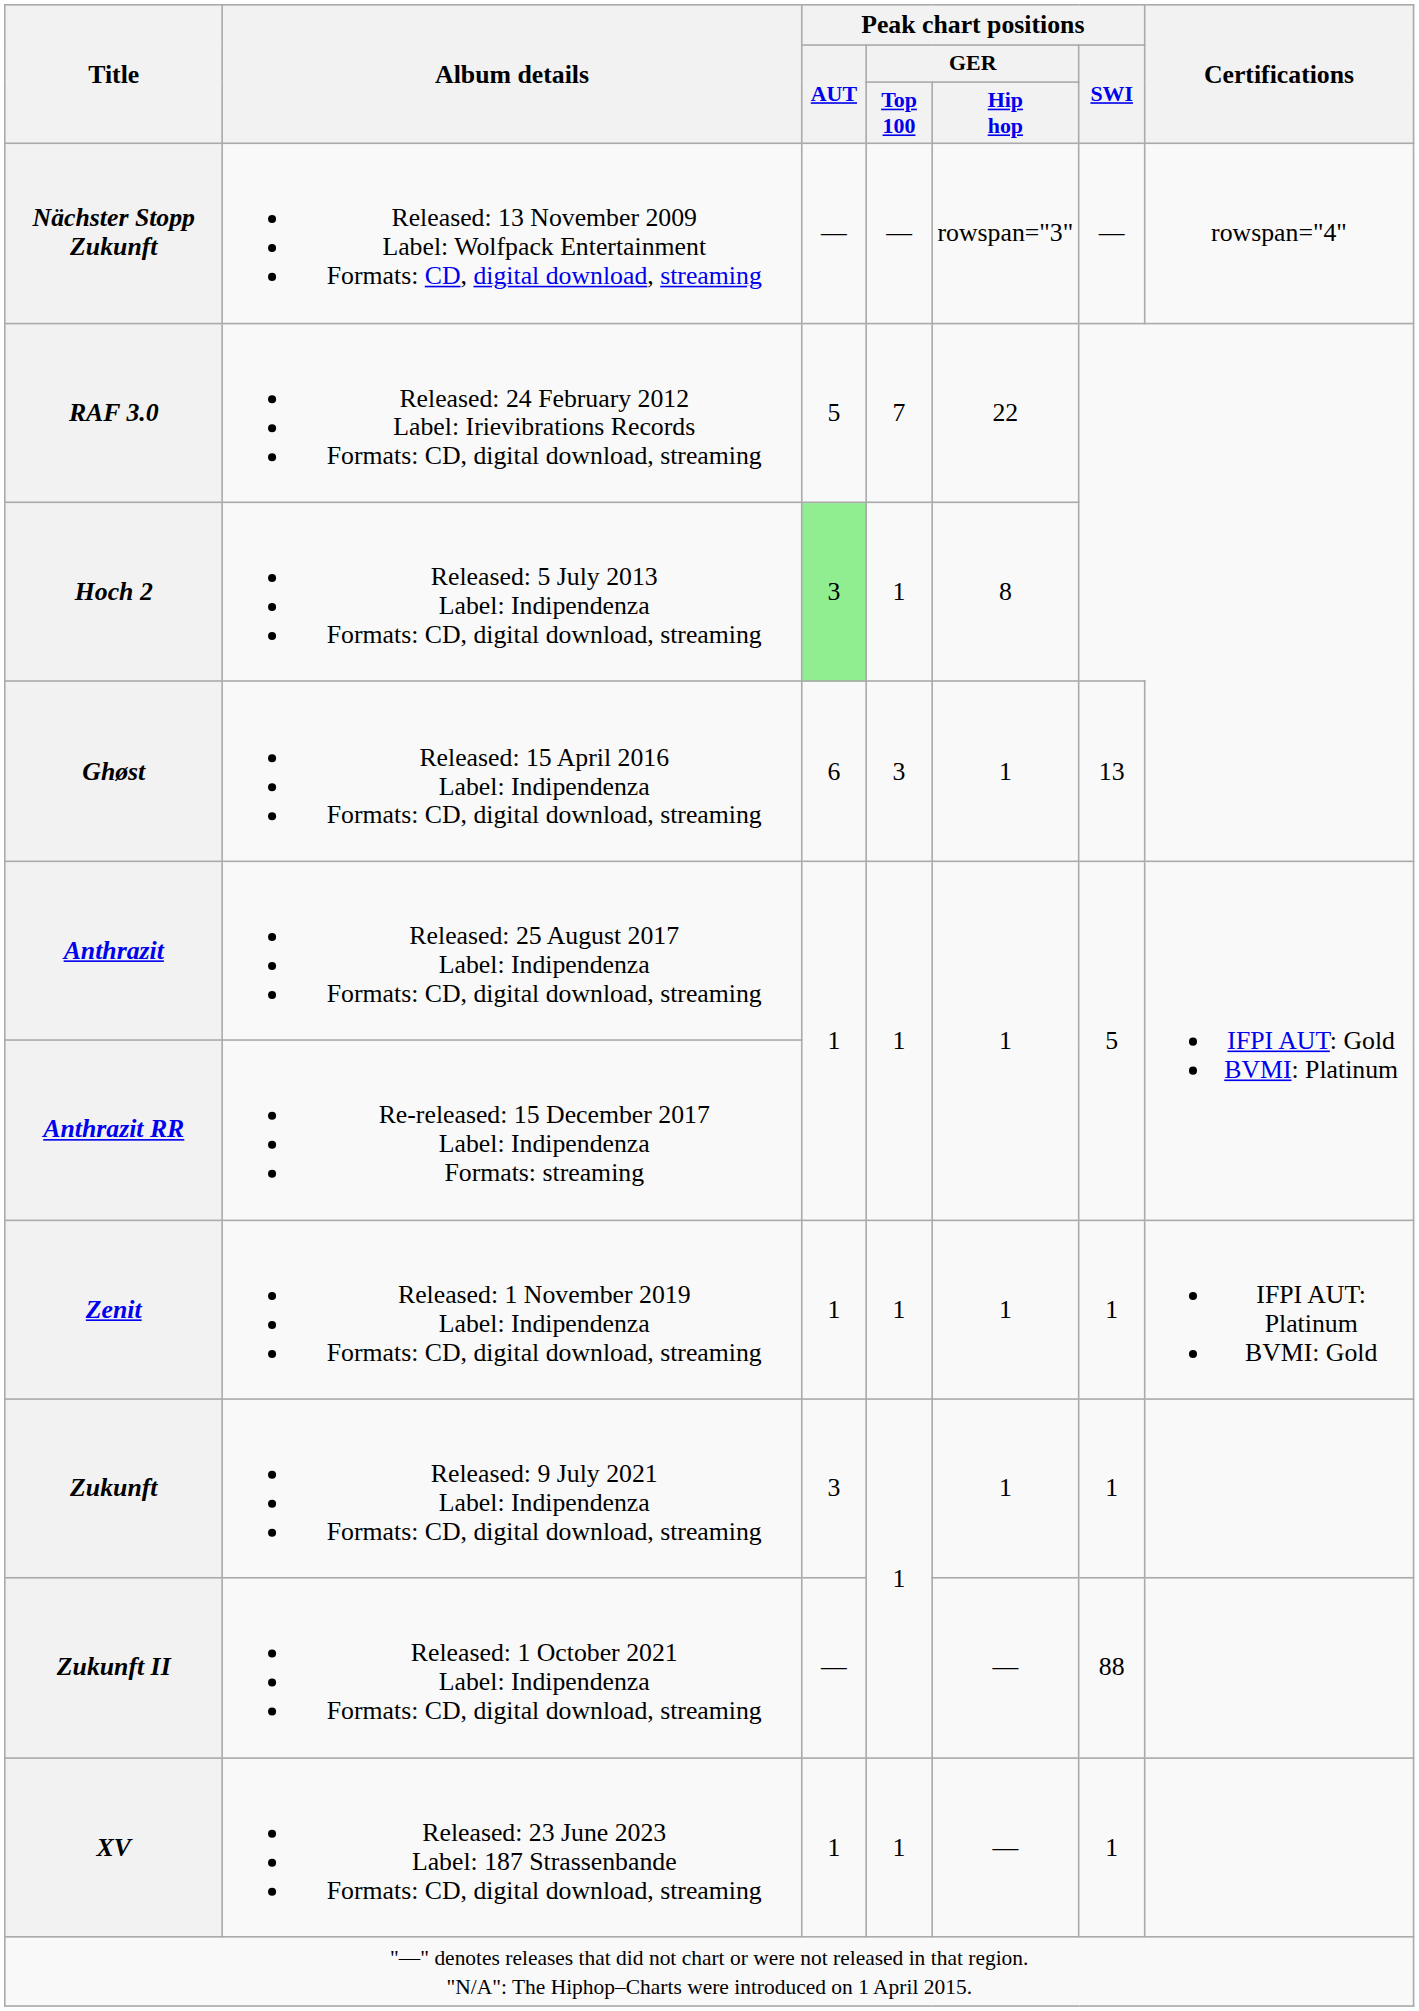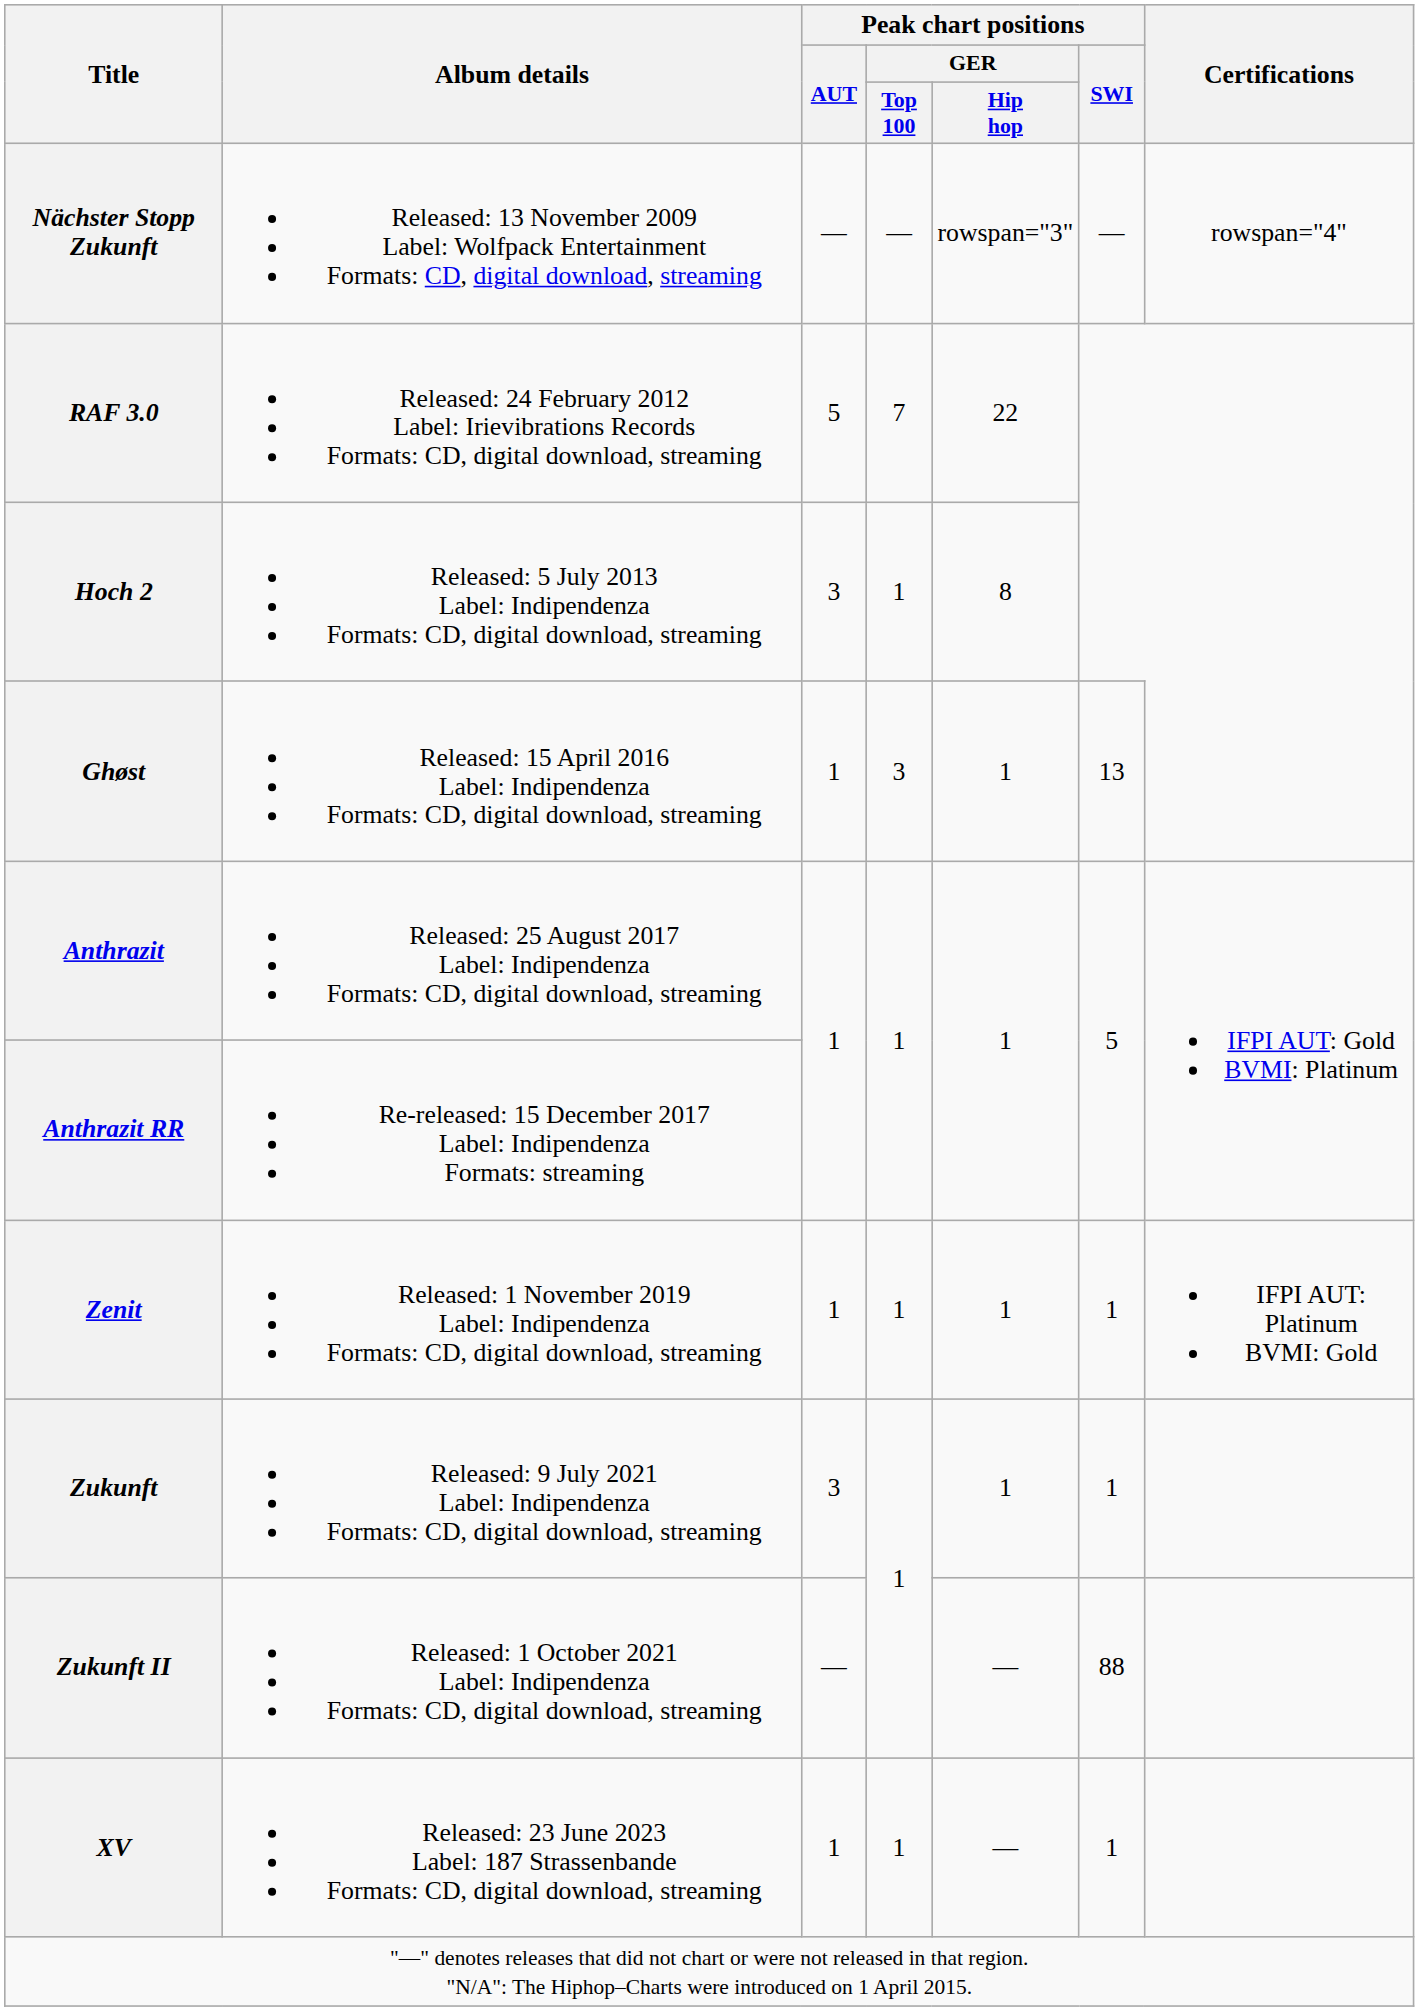(834, 591) lightgreen background -> (834, 591) no background
(834, 770) 6 -> (834, 770) 1
